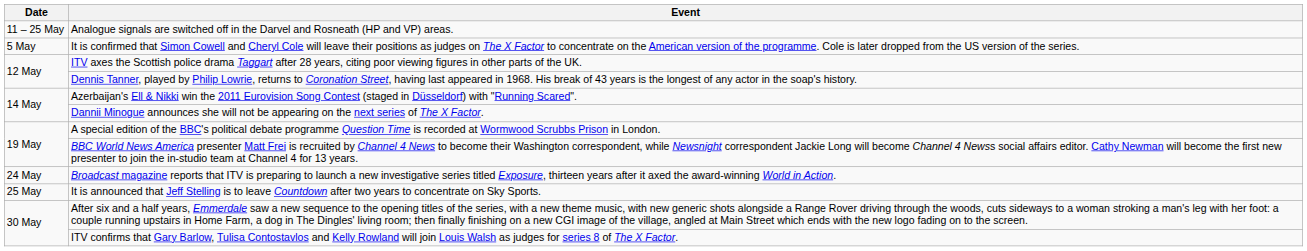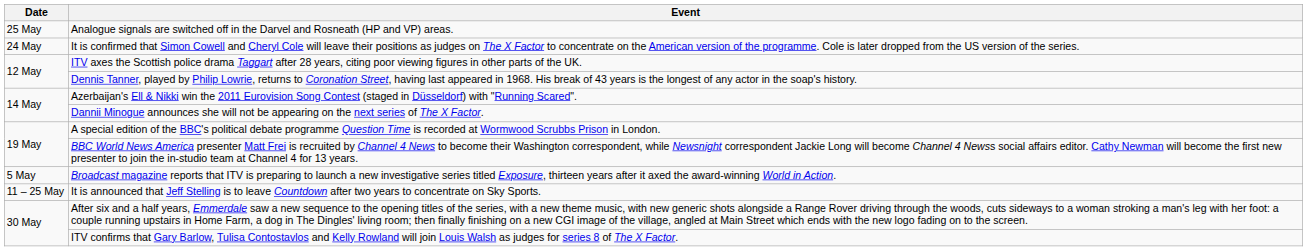(35, 29) 11 – 25 May -> (24, 29) 25 May
(21, 46) 5 May -> (24, 46) 24 May
(24, 175) 24 May -> (21, 175) 5 May
(24, 192) 25 May -> (35, 192) 11 – 25 May
